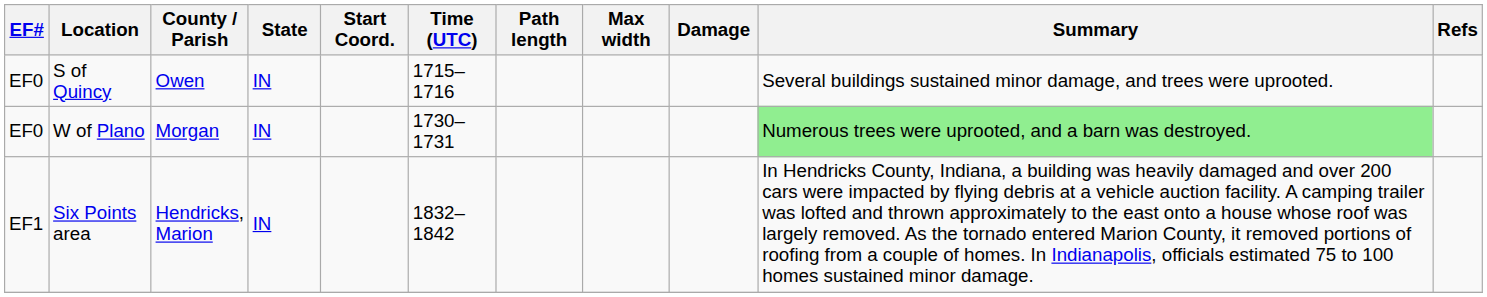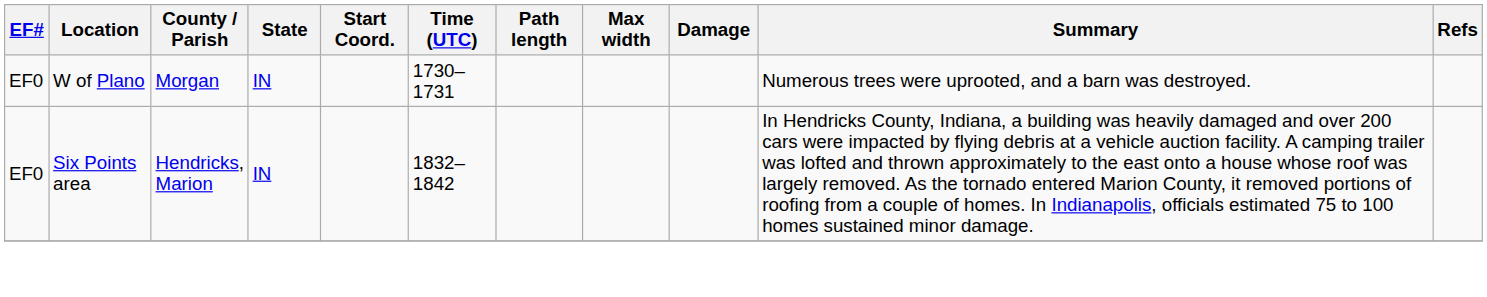- row: (82, 80)
(1007, 131) lightgreen background -> (1007, 80) no background
(26, 224) EF1 -> (26, 173) EF0
